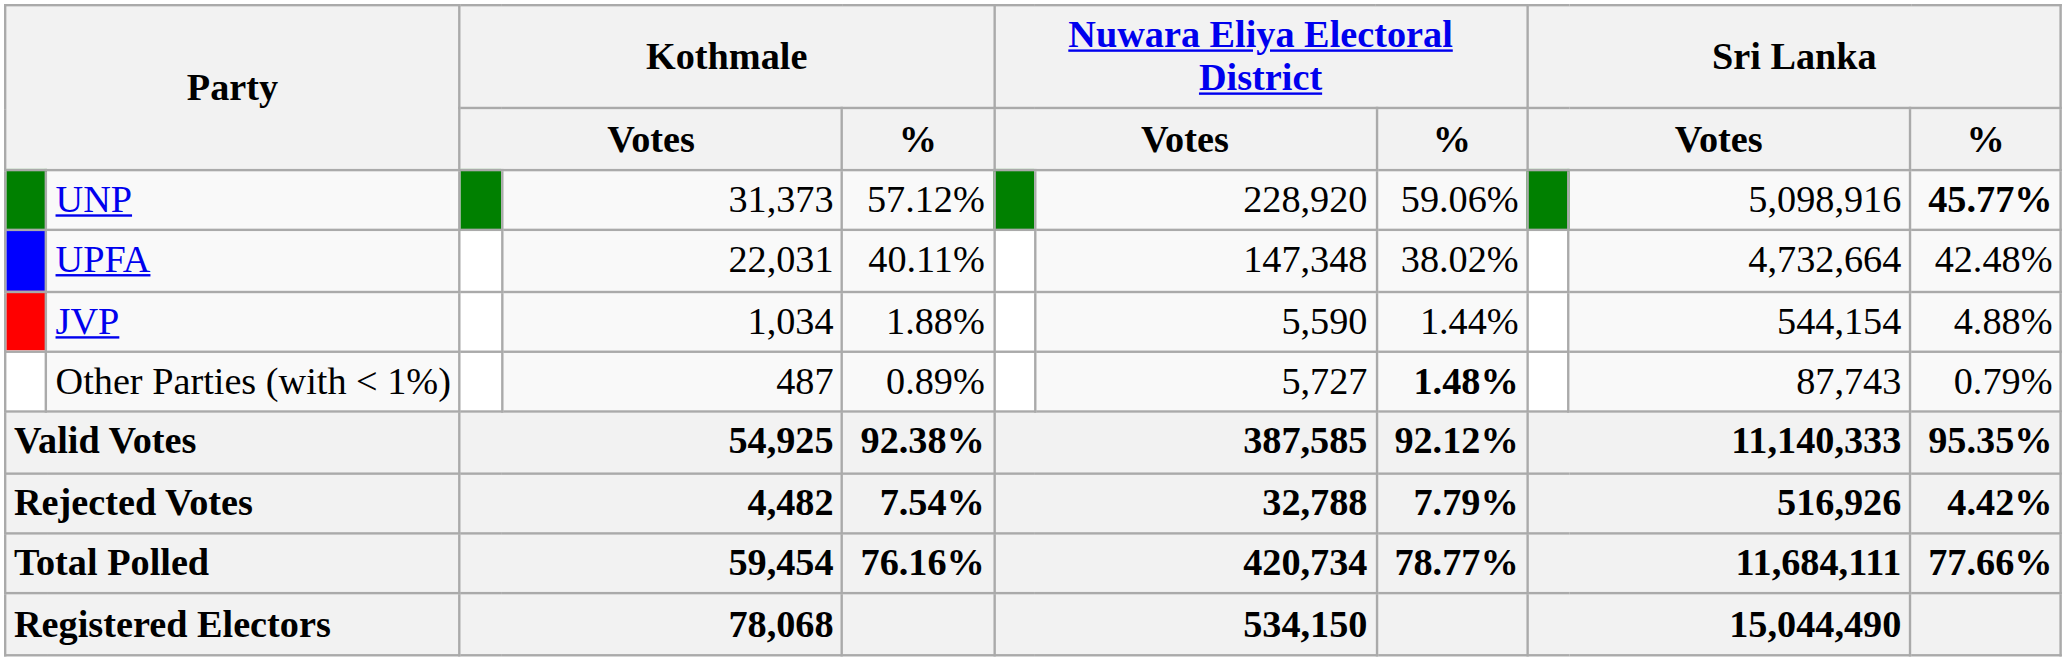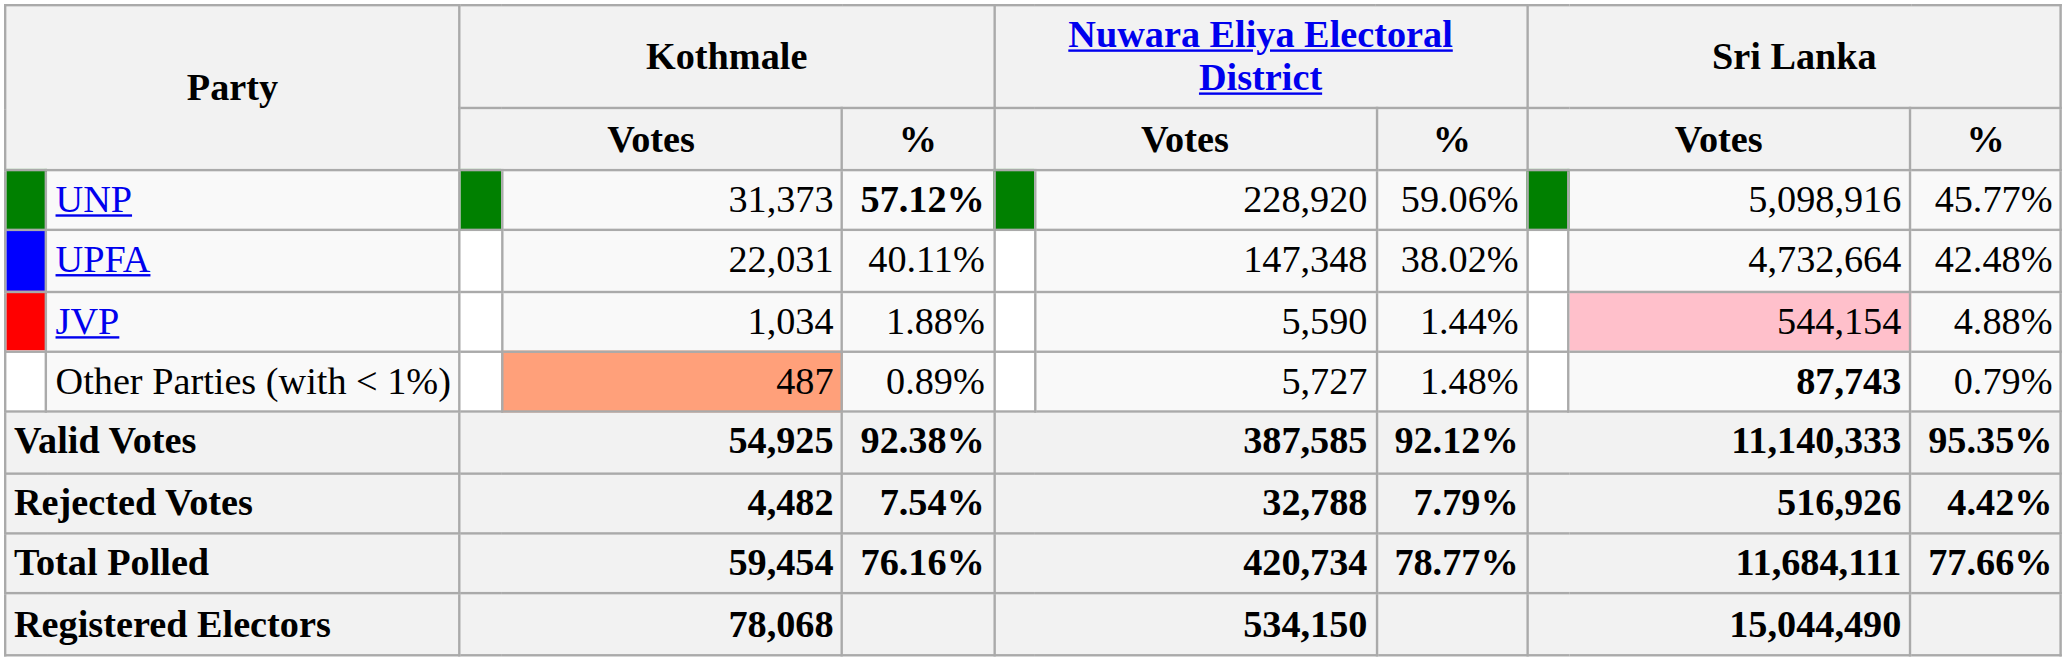(926, 199) normal -> (923, 199) bold
(1990, 199) bold -> (1994, 199) normal
(1839, 320) no background -> (1839, 320) pink background
(805, 381) no background -> (805, 381) lightsalmon background
(1466, 381) bold -> (1469, 381) normal
(1849, 381) normal -> (1849, 381) bold
